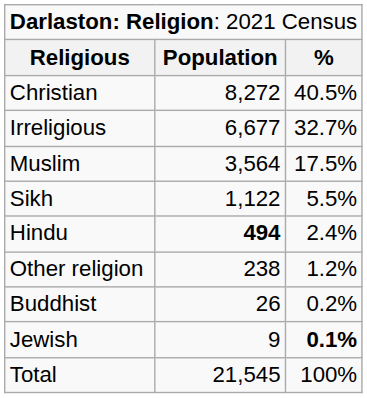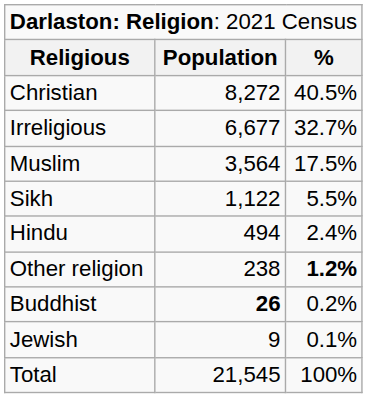(262, 233) bold -> (262, 233) normal
(332, 269) normal -> (332, 269) bold
(268, 304) normal -> (268, 304) bold
(332, 339) bold -> (332, 339) normal
